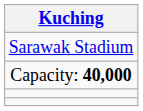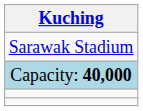(71, 74) no background -> (71, 74) lightblue background
